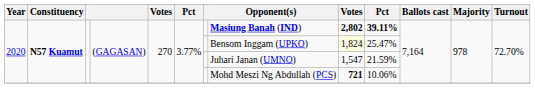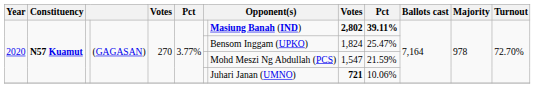(352, 43) lightyellow background -> (352, 43) no background
(253, 59) Juhari Janan (UMNO) -> (273, 59) Mohd Meszi Ng Abdullah (PCS)
(273, 75) Mohd Meszi Ng Abdullah (PCS) -> (253, 75) Juhari Janan (UMNO)
